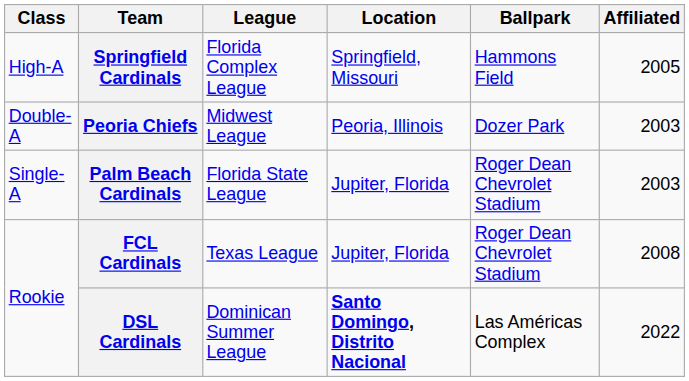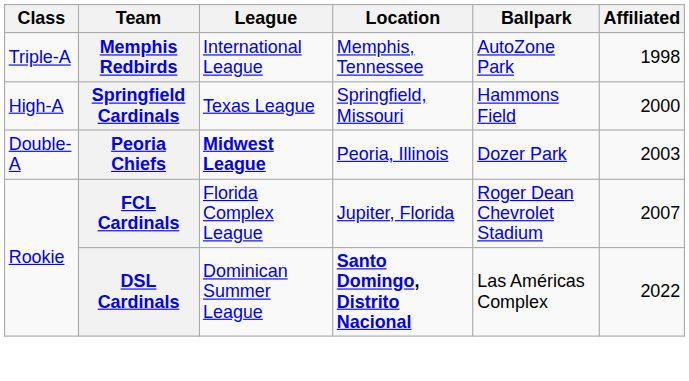+ row: (139, 57)
(242, 67) Florida Complex League -> (259, 105) Texas League
(660, 67) 2005 -> (660, 105) 2000
(239, 125) normal -> (238, 154) bold
- row: (140, 184)
(262, 253) Texas League -> (238, 213) Florida Complex League
(660, 253) 2008 -> (660, 213) 2007
